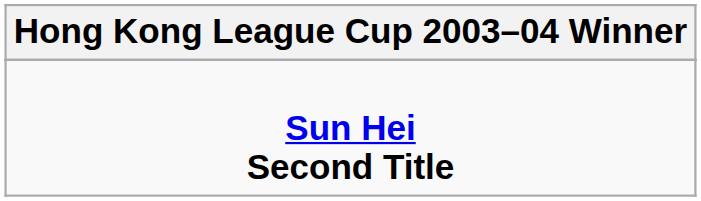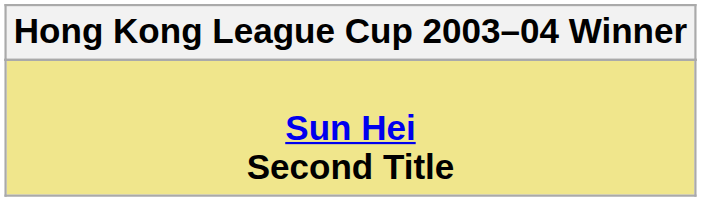(350, 146) no background -> (350, 146) khaki background
